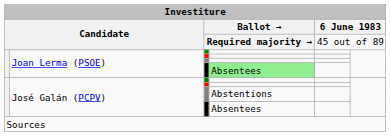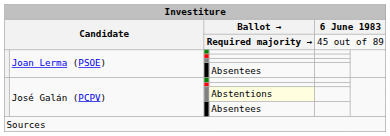(236, 70) lightgreen background -> (236, 70) no background
(242, 94) no background -> (242, 94) lightyellow background
